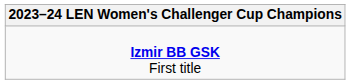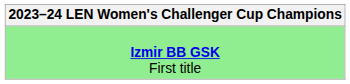(175, 60) no background -> (175, 60) lightgreen background
